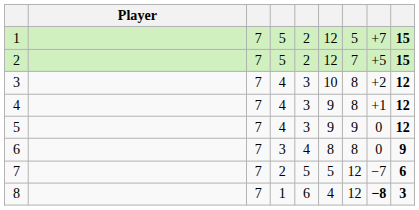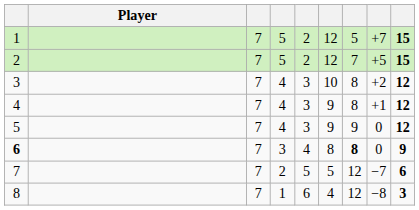(16, 149) normal -> (16, 149) bold
(355, 149) normal -> (355, 149) bold
(379, 194) bold -> (379, 194) normal
